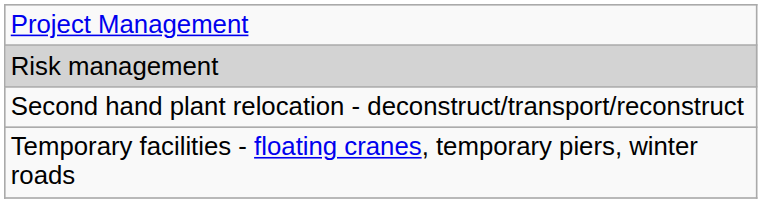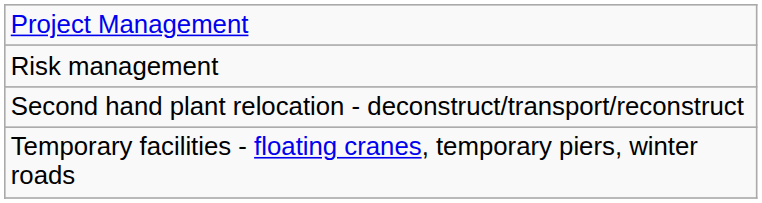(115, 65) lightgrey background -> (115, 65) no background
